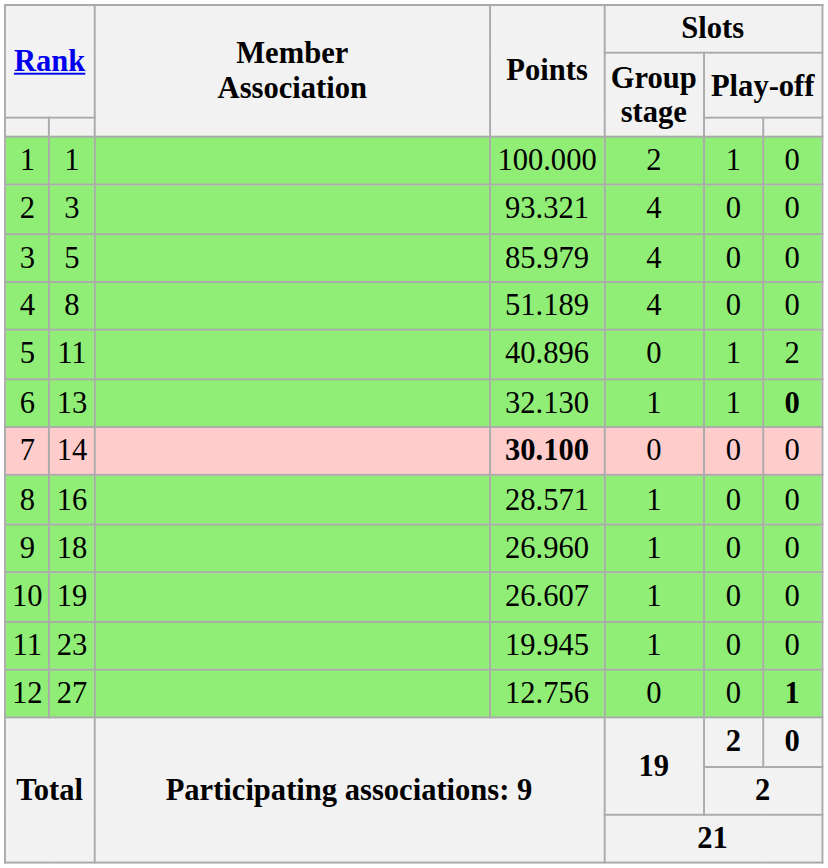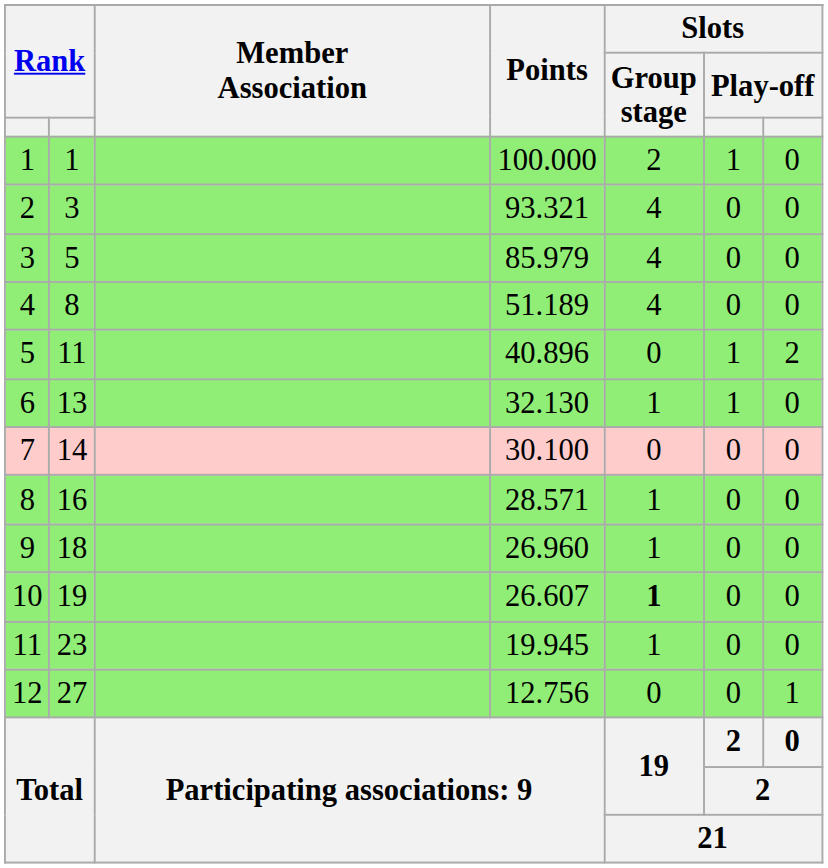(792, 402) bold -> (792, 402) normal
(547, 450) bold -> (547, 450) normal
(654, 596) normal -> (654, 596) bold
(792, 693) bold -> (792, 693) normal
